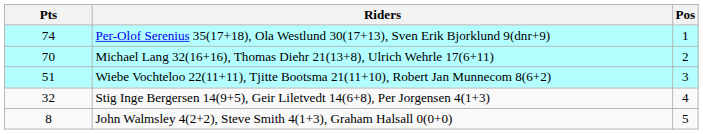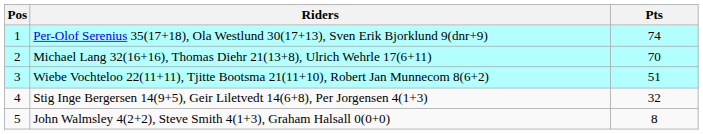columns swapped: (685, 14) <-> (48, 14)
